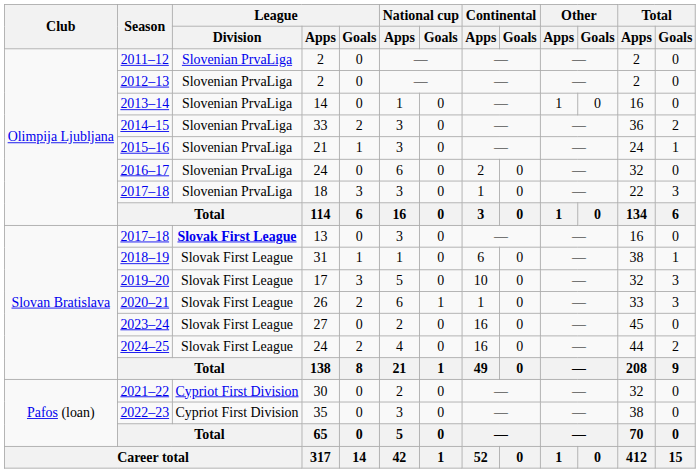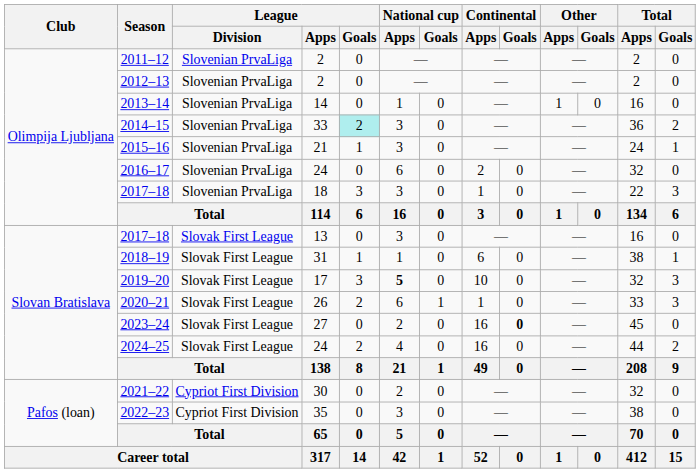(359, 125) no background -> (359, 125) paleturquoise background
(237, 236) bold -> (237, 236) normal
(399, 280) normal -> (399, 280) bold
(520, 324) normal -> (520, 324) bold
